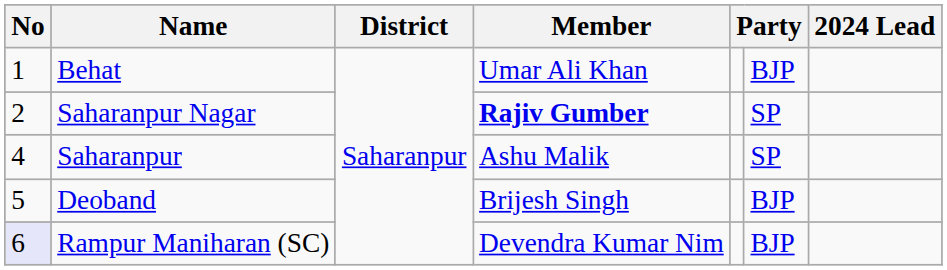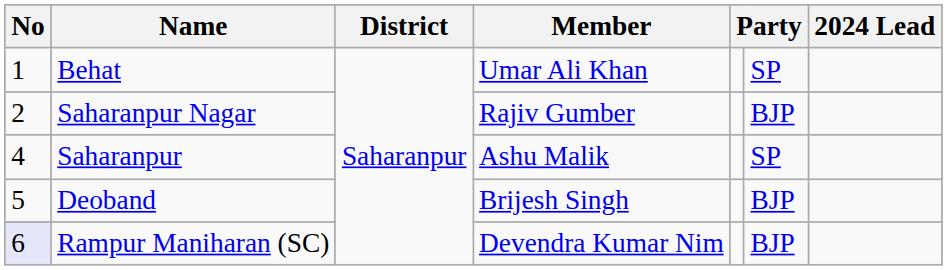(773, 69) BJP -> (766, 69) SP
(564, 112) bold -> (557, 112) normal
(766, 112) SP -> (773, 112) BJP
